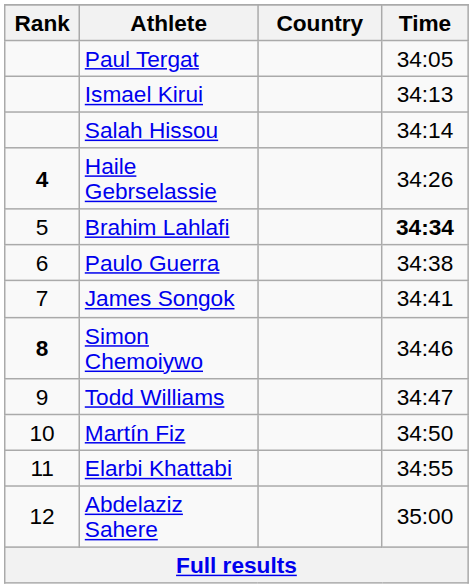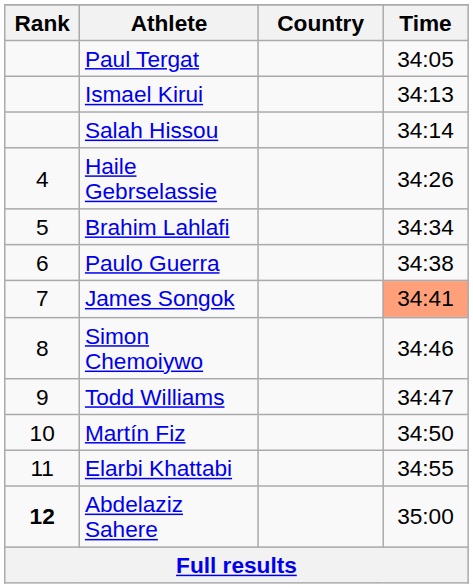(42, 179) bold -> (42, 179) normal
(425, 227) bold -> (425, 227) normal
(425, 299) no background -> (425, 299) lightsalmon background
(42, 348) bold -> (42, 348) normal
(42, 516) normal -> (42, 516) bold
